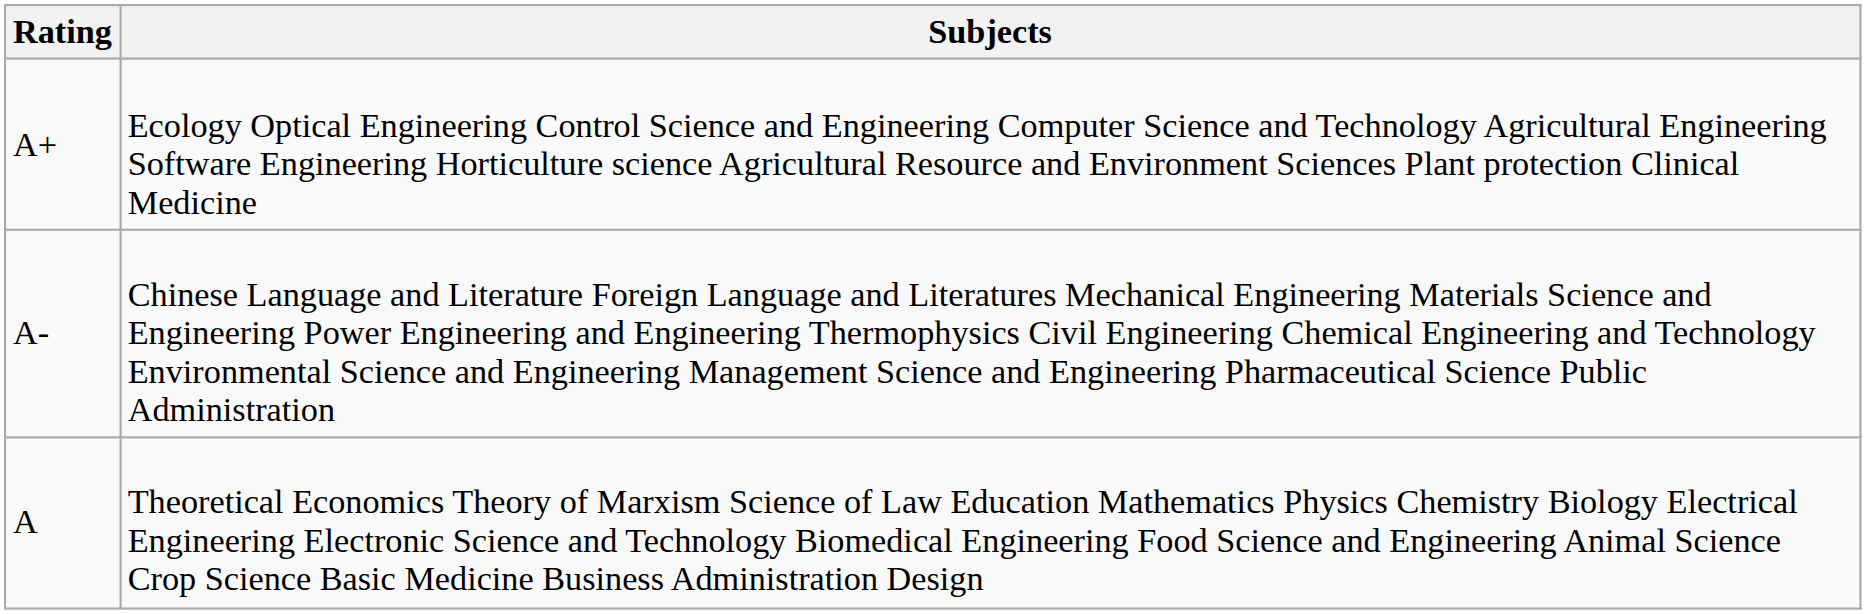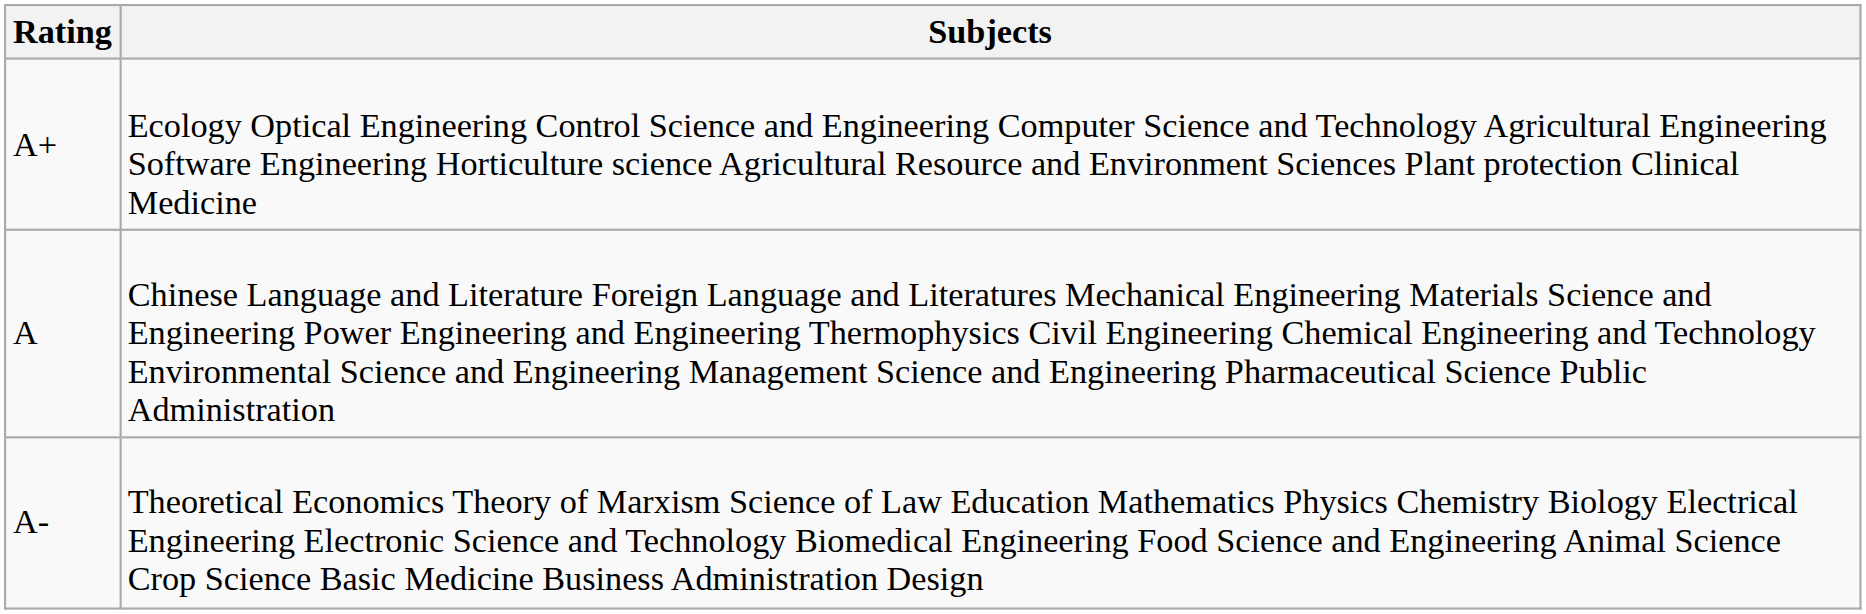(31, 332) A- -> (25, 332) A
(25, 521) A -> (31, 521) A-
